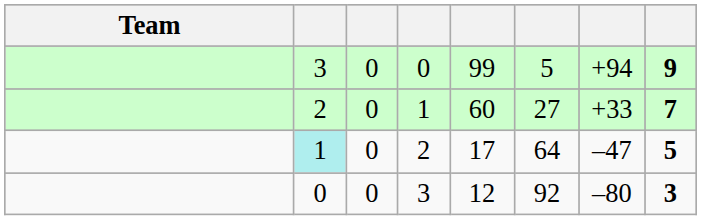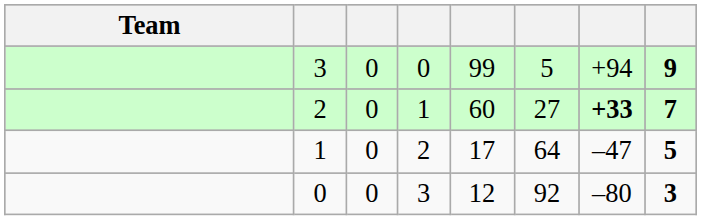(612, 109) normal -> (612, 109) bold
(320, 151) paleturquoise background -> (320, 151) no background
